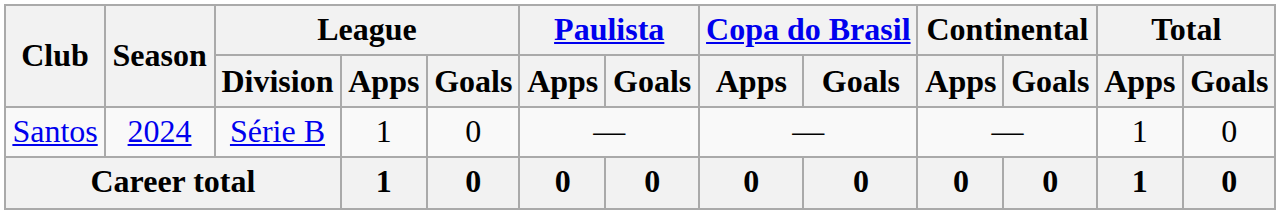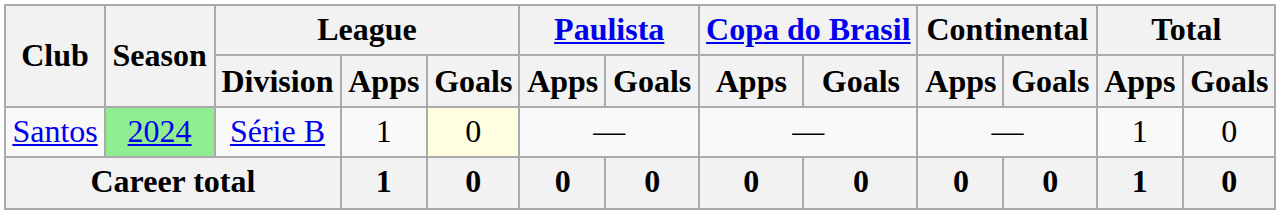(160, 131) no background -> (160, 131) lightgreen background
(473, 131) no background -> (473, 131) lightyellow background
